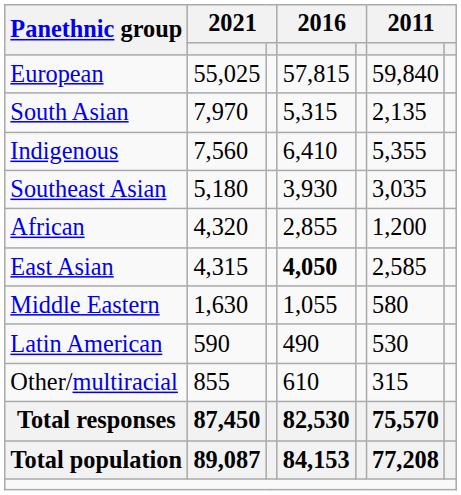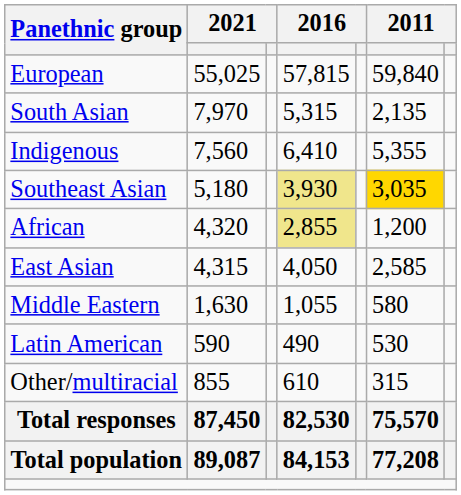(310, 189) no background -> (310, 189) khaki background
(399, 189) no background -> (399, 189) gold background
(310, 227) no background -> (310, 227) khaki background
(310, 266) bold -> (310, 266) normal
